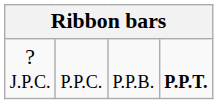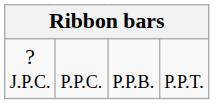(186, 80) bold -> (184, 82) normal
